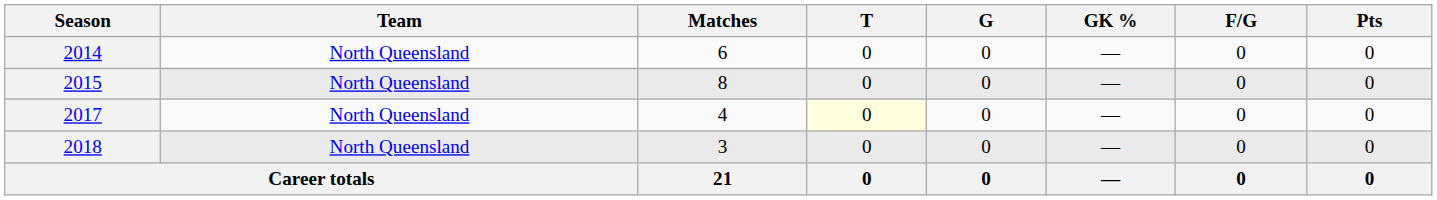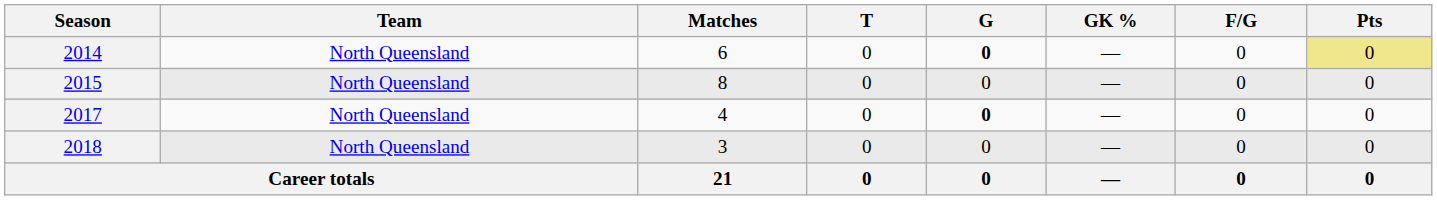(986, 52) normal -> (986, 52) bold
(1370, 52) no background -> (1370, 52) khaki background
(867, 115) lightyellow background -> (867, 115) no background
(986, 115) normal -> (986, 115) bold
